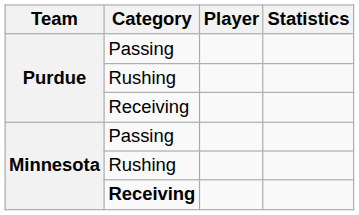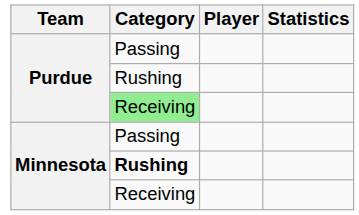(149, 107) no background -> (155, 107) lightgreen background
(142, 165) normal -> (151, 165) bold
(152, 194) bold -> (155, 194) normal
